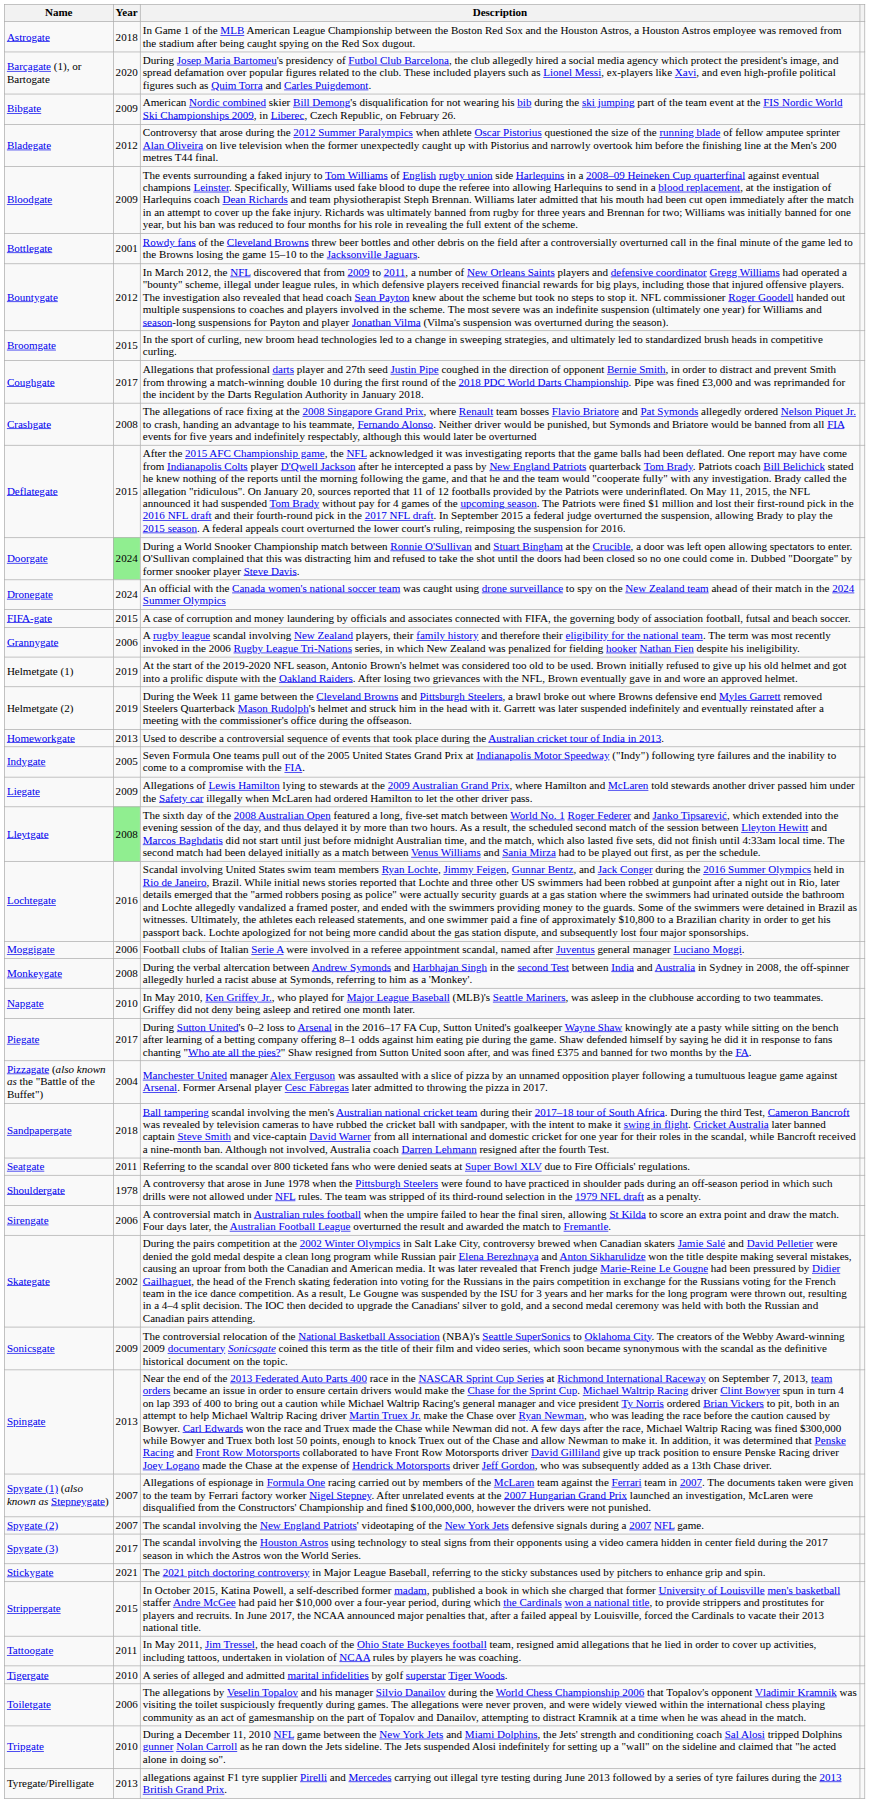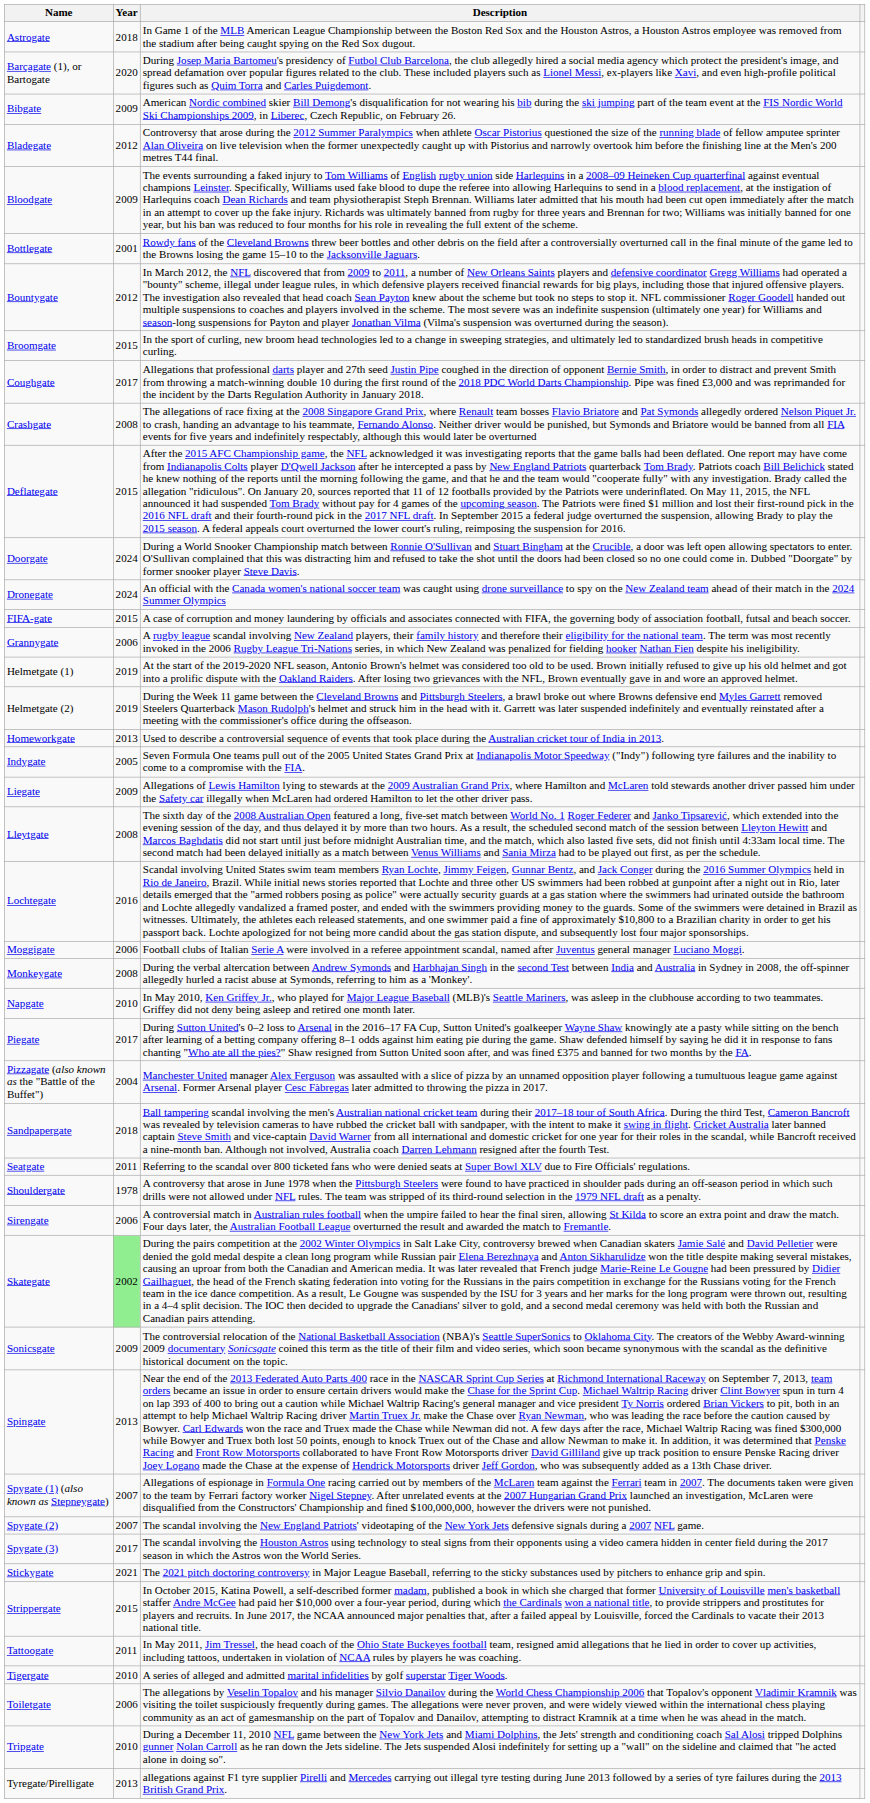(127, 558) lightgreen background -> (127, 558) no background
(127, 834) lightgreen background -> (127, 834) no background
(127, 1281) no background -> (127, 1281) lightgreen background
